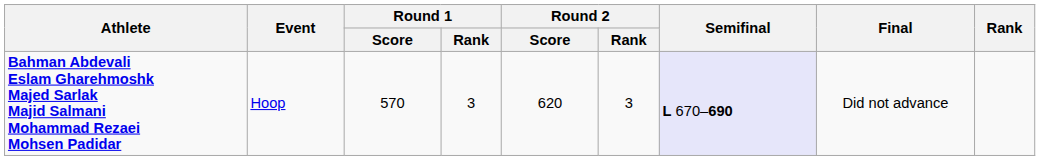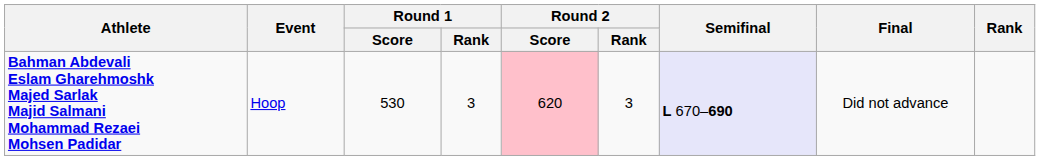(392, 104) 570 -> (392, 104) 530
(550, 104) no background -> (550, 104) pink background
